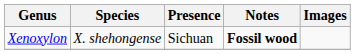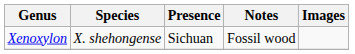(262, 37) bold -> (261, 37) normal
